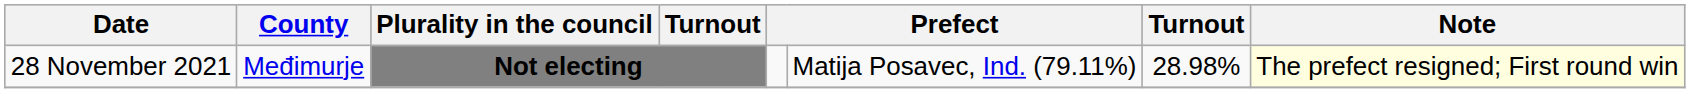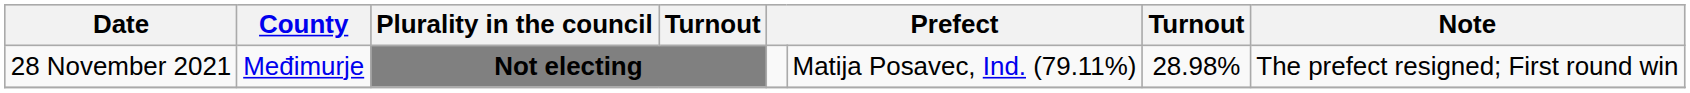(1467, 66) lightyellow background -> (1467, 66) no background
